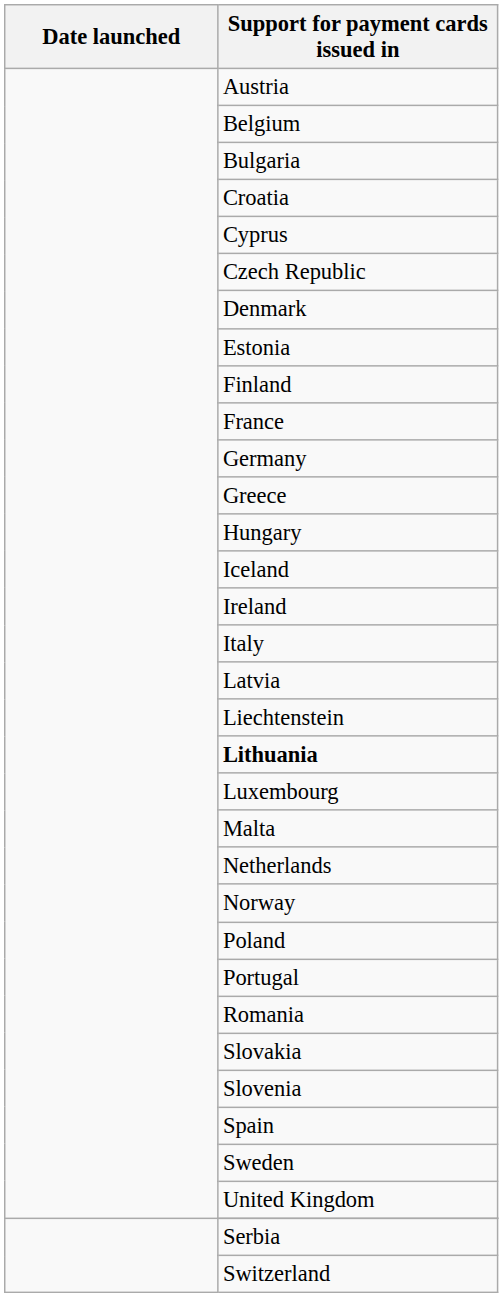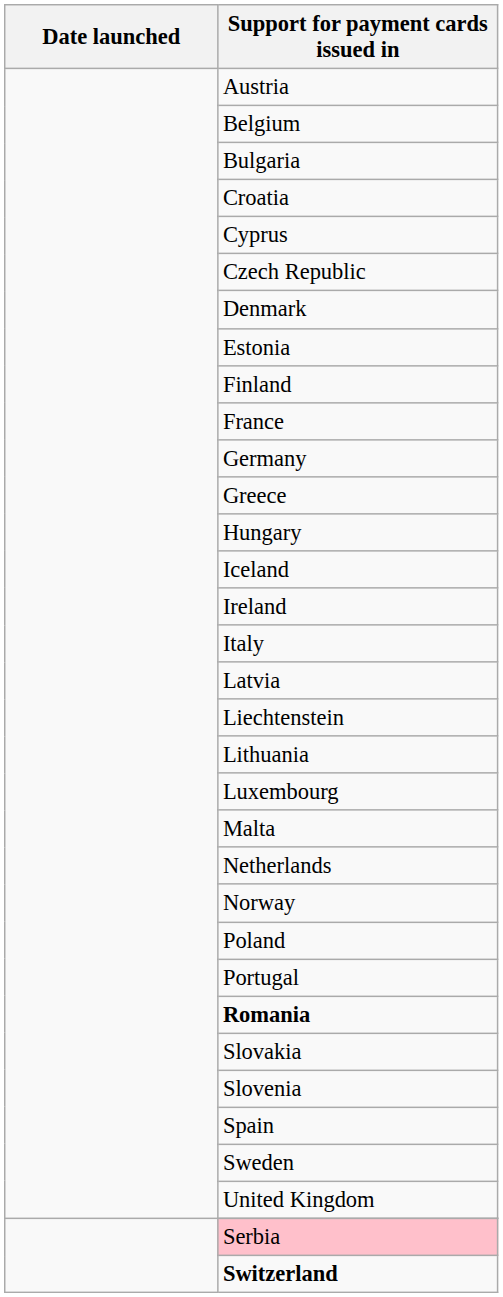(270, 754) bold -> (266, 754) normal
(263, 1014) normal -> (267, 1014) bold
(252, 1236) no background -> (252, 1236) pink background
(277, 1273) normal -> (280, 1273) bold
